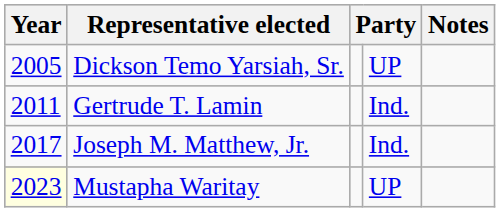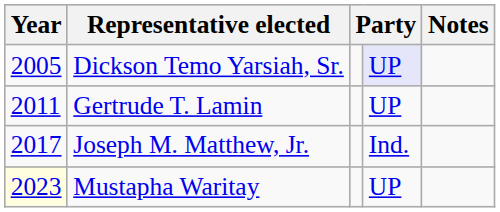(385, 65) no background -> (385, 65) lavender background
(389, 105) Ind. -> (385, 105) UP
